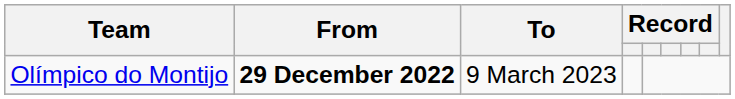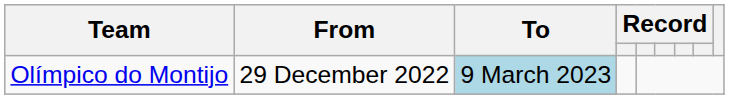(347, 74) bold -> (344, 74) normal
(541, 74) no background -> (536, 74) lightblue background
